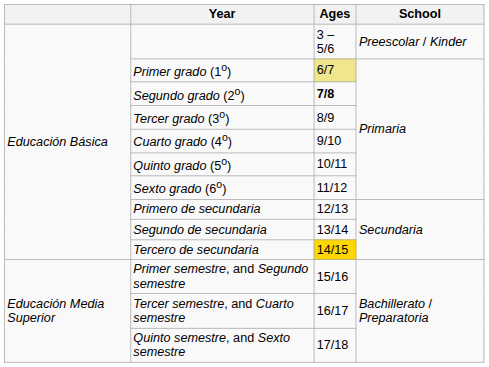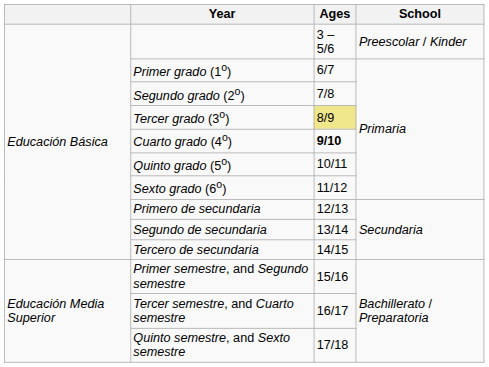(325, 70) khaki background -> (325, 70) no background
(325, 94) bold -> (325, 94) normal
(325, 117) no background -> (325, 117) khaki background
(329, 140) normal -> (329, 140) bold
(332, 249) gold background -> (332, 249) no background
